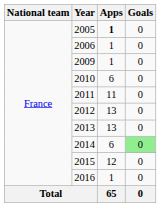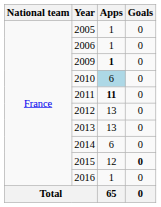(111, 29) bold -> (111, 29) normal
(111, 62) normal -> (111, 62) bold
(111, 78) no background -> (111, 78) lightblue background
(111, 95) normal -> (111, 95) bold
(140, 144) lightgreen background -> (140, 144) no background
(140, 161) normal -> (140, 161) bold
